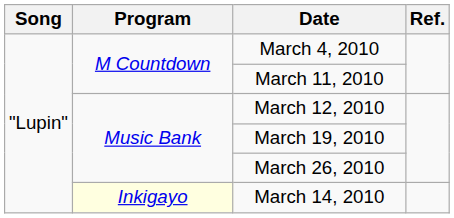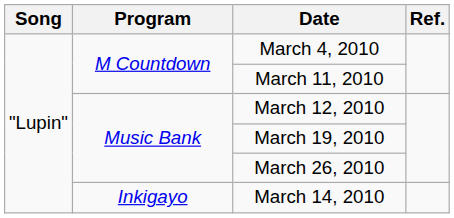(153, 197) lightyellow background -> (153, 197) no background
